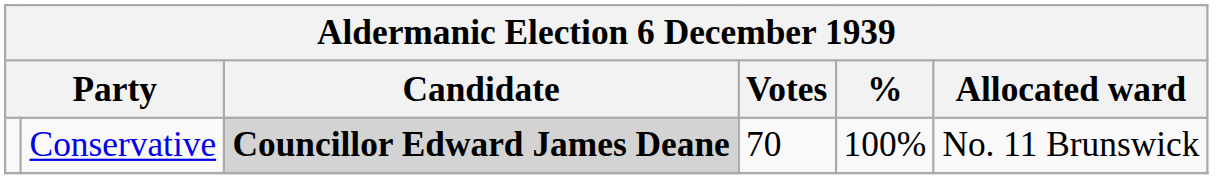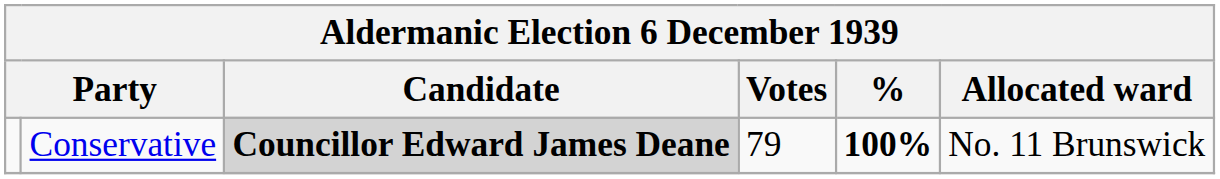(764, 144) 70 -> (764, 144) 79
(885, 144) normal -> (888, 144) bold
